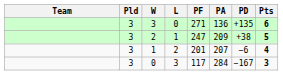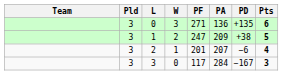columns swapped: (153, 11) <-> (176, 11)
